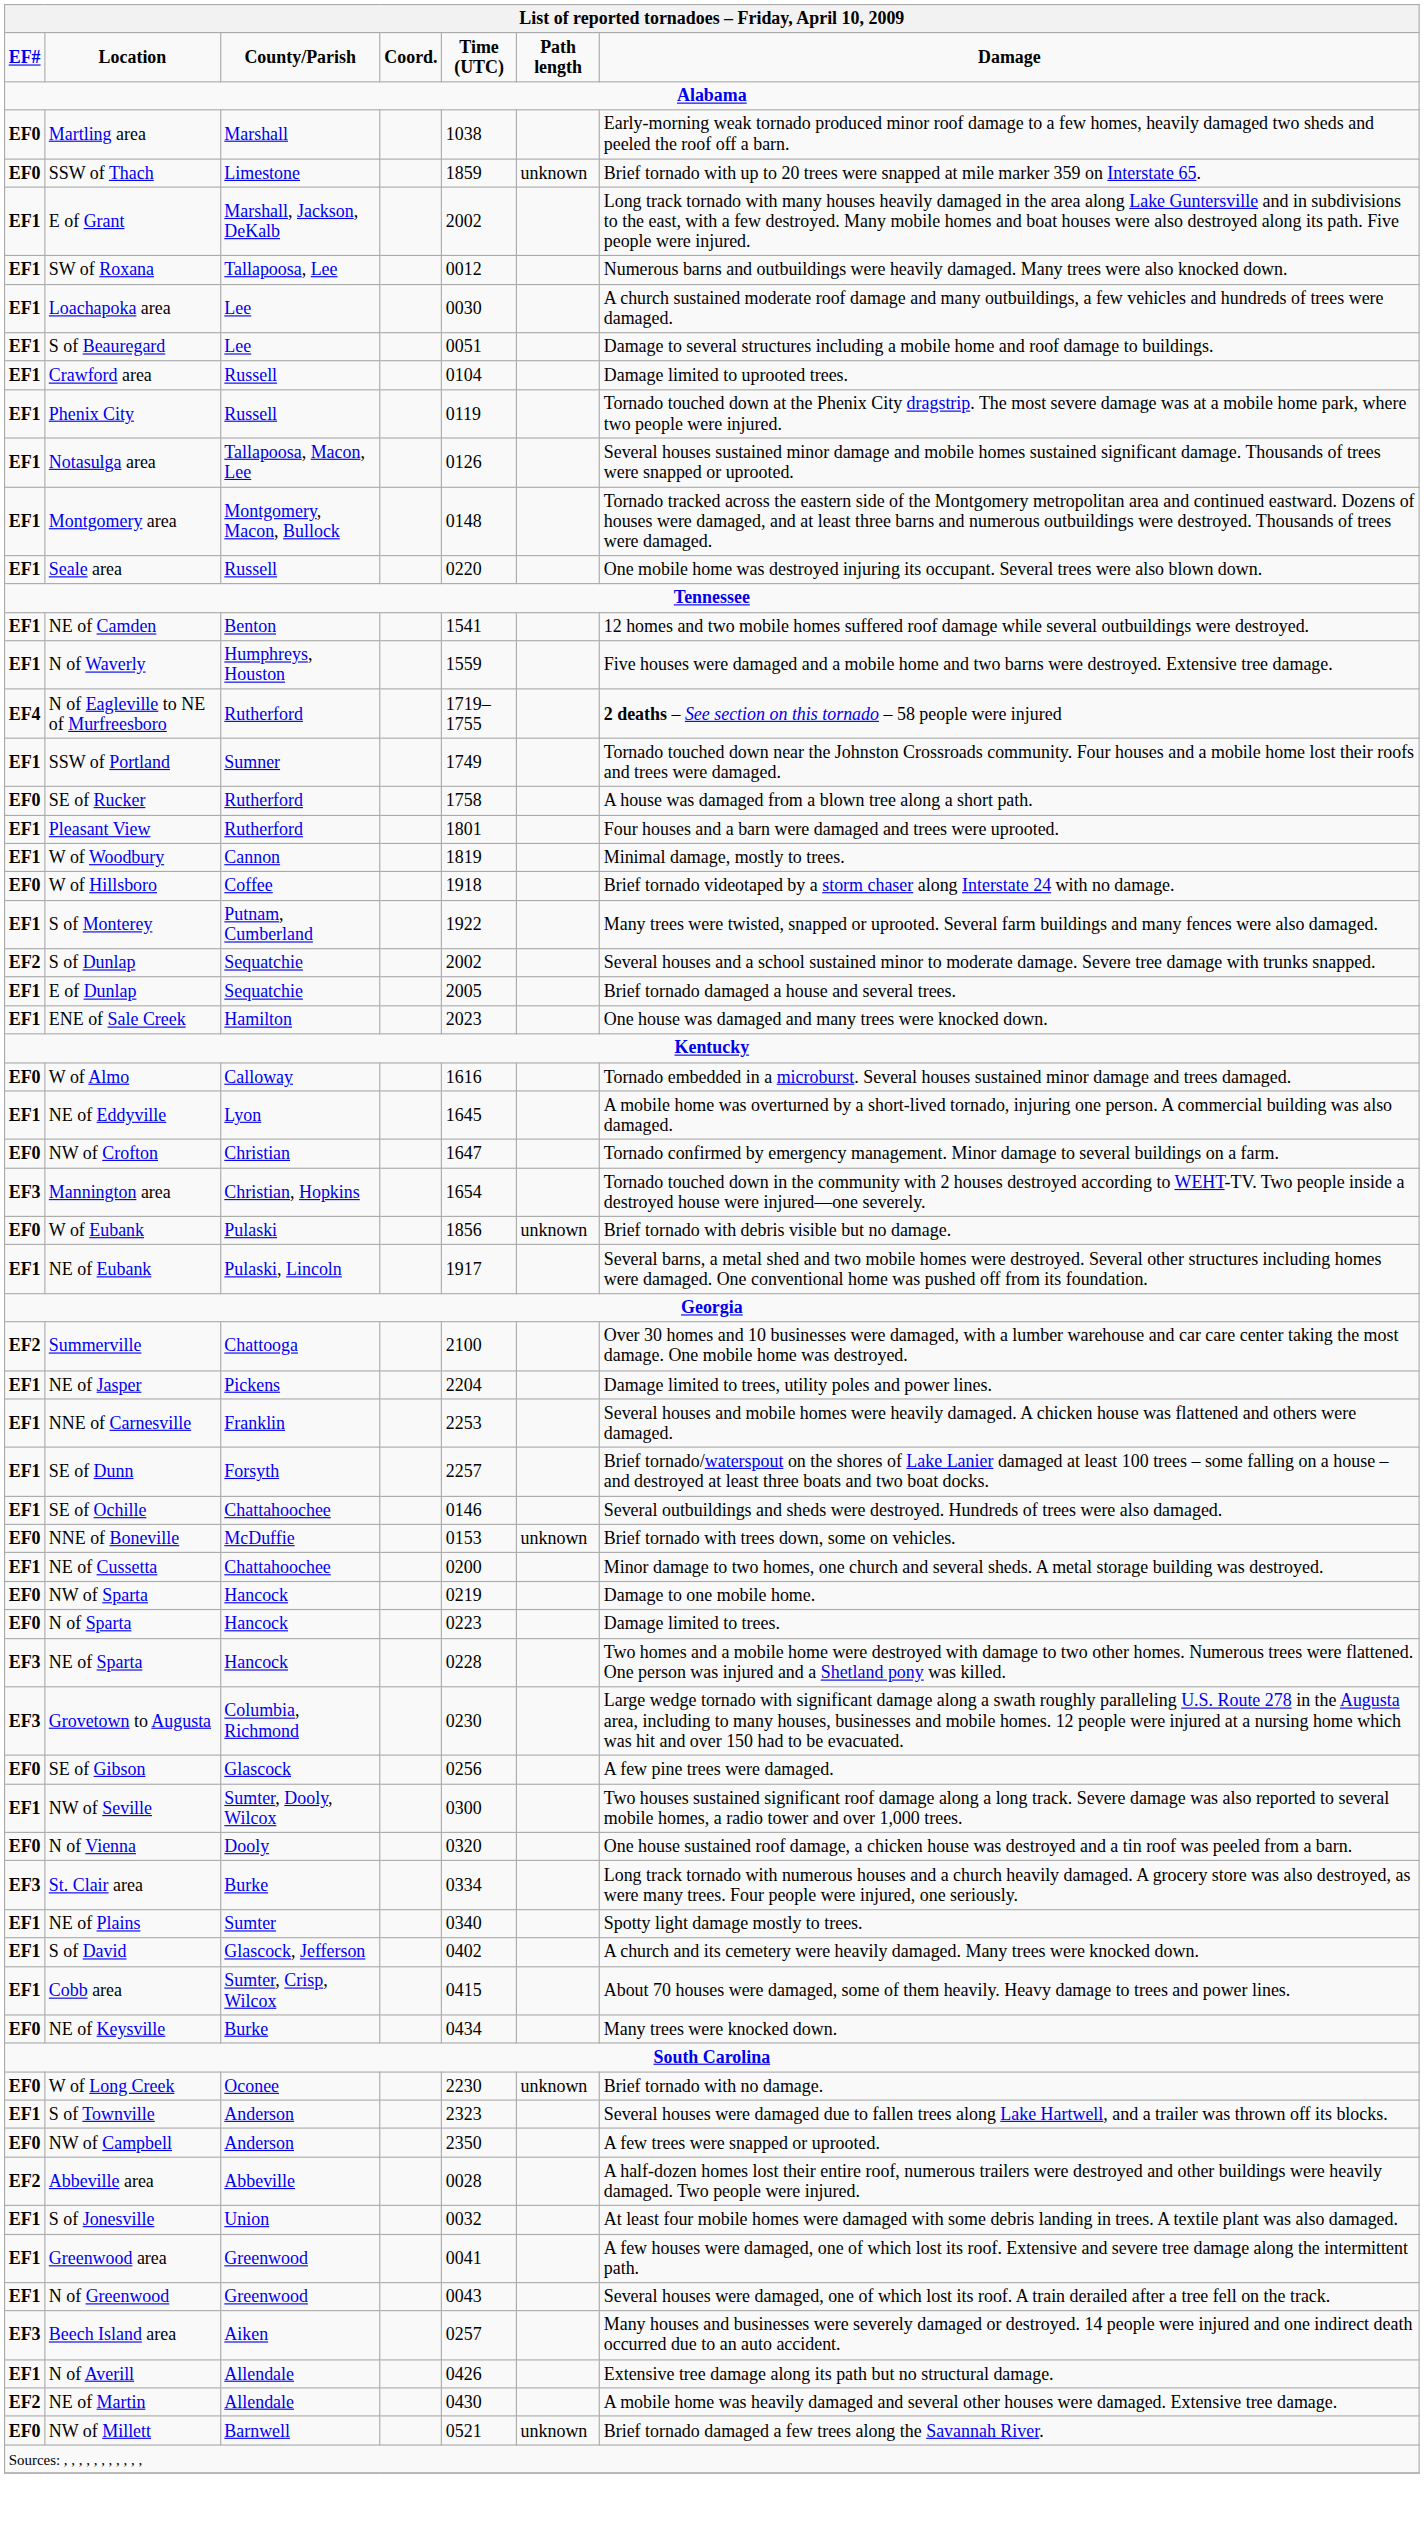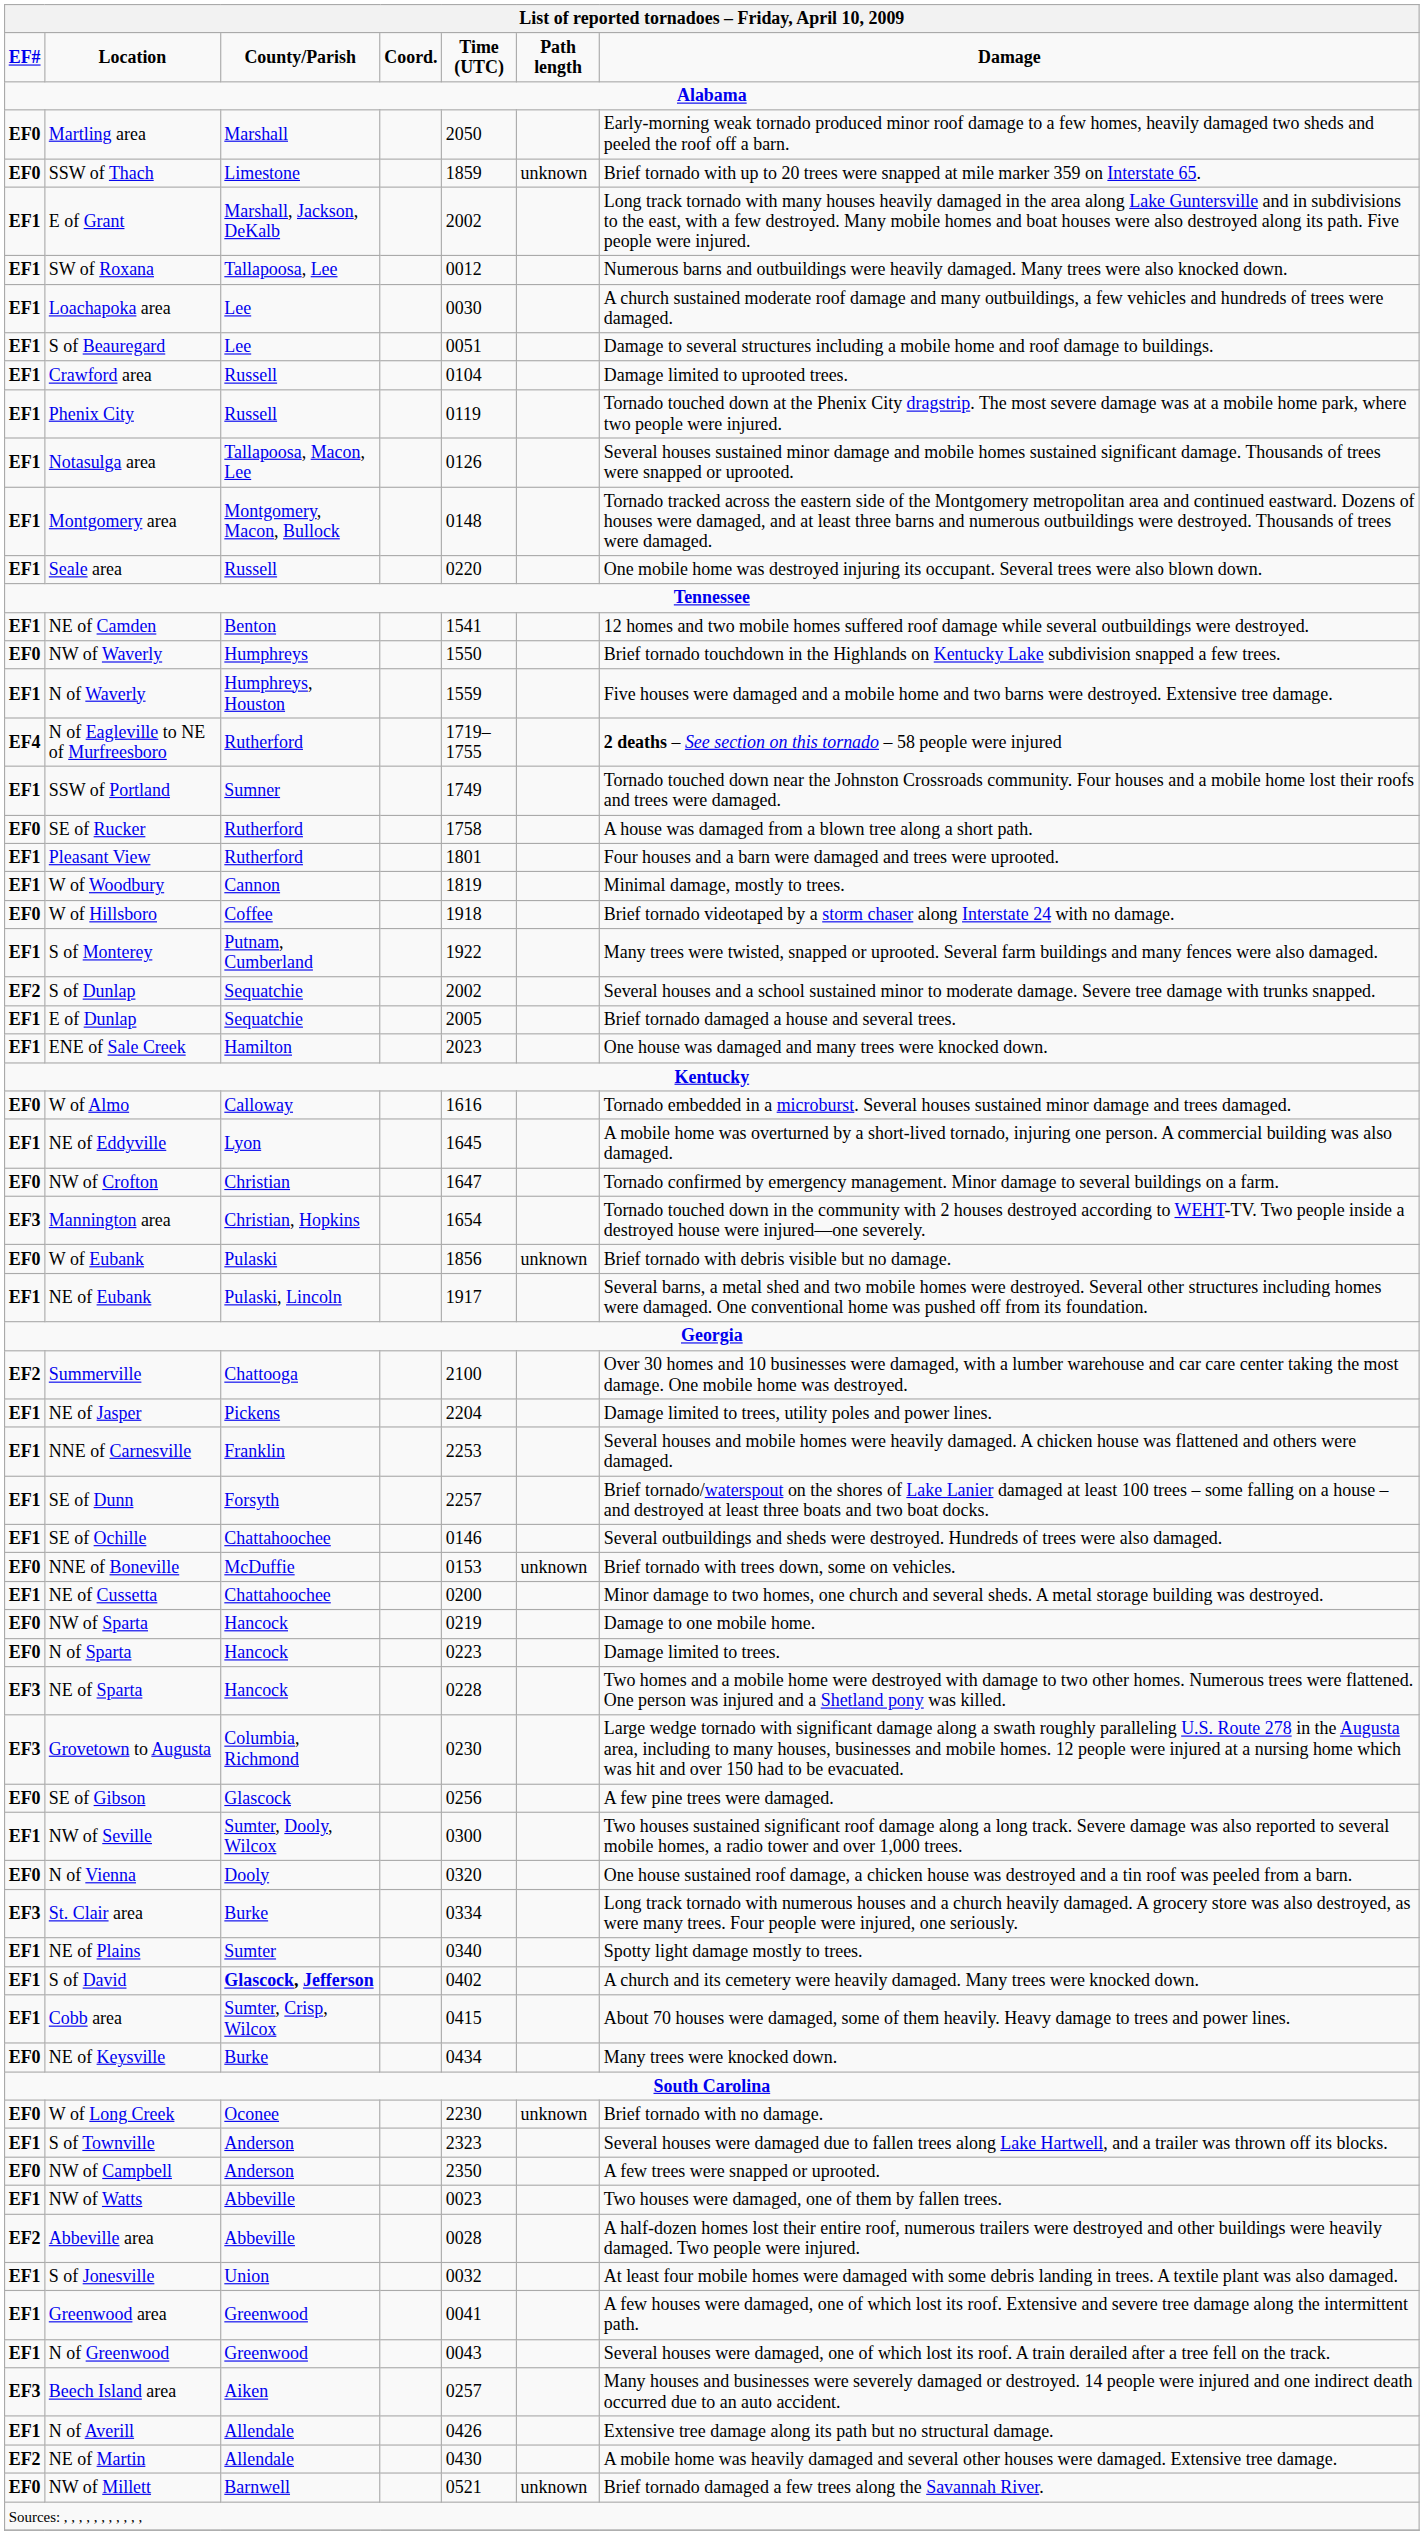(464, 134) 1038 -> (464, 134) 2050
+ row: (105, 654)
(295, 1951) normal -> (299, 1980) bold
+ row: (96, 2199)
